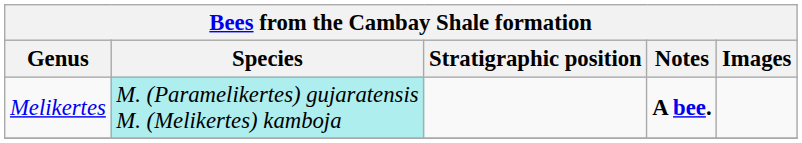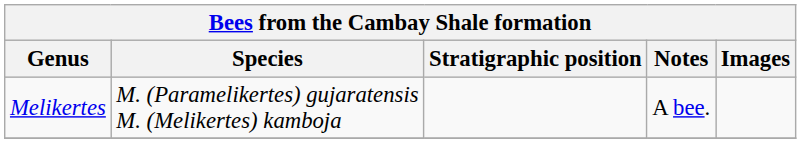(267, 107) paleturquoise background -> (267, 107) no background
(682, 107) bold -> (681, 107) normal
